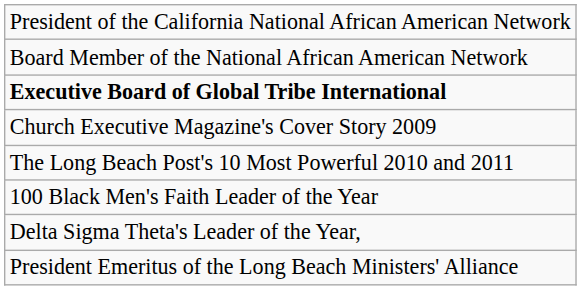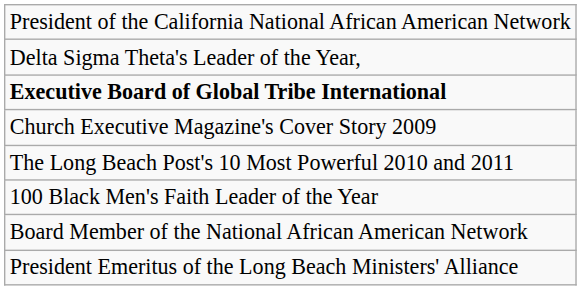(269, 57) Board Member of the National African American Network -> (185, 57) Delta Sigma Theta's Leader of the Year,
(185, 232) Delta Sigma Theta's Leader of the Year, -> (269, 232) Board Member of the National African American Network
